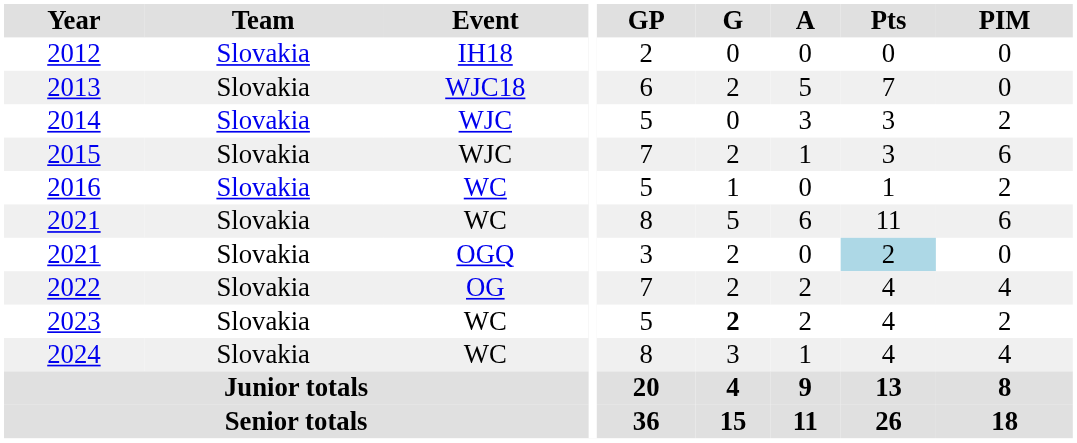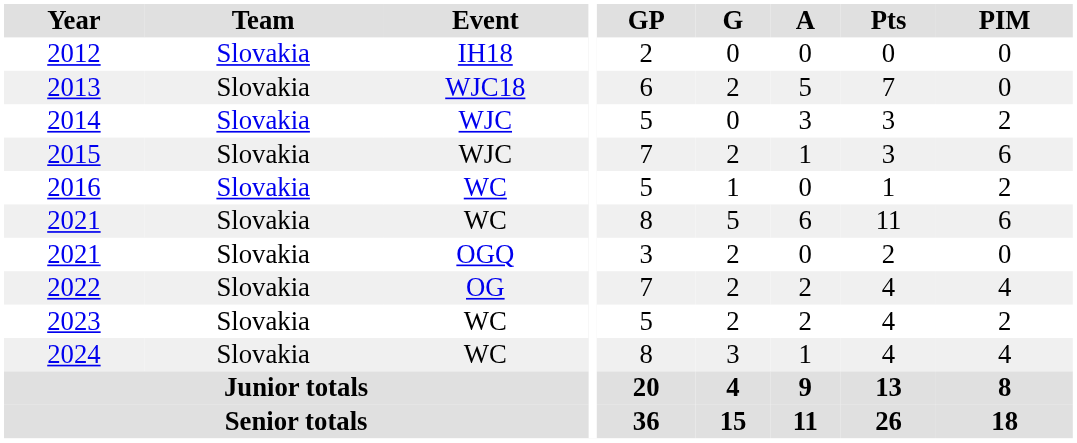(888, 254) lightblue background -> (888, 254) no background
(733, 320) bold -> (733, 320) normal
